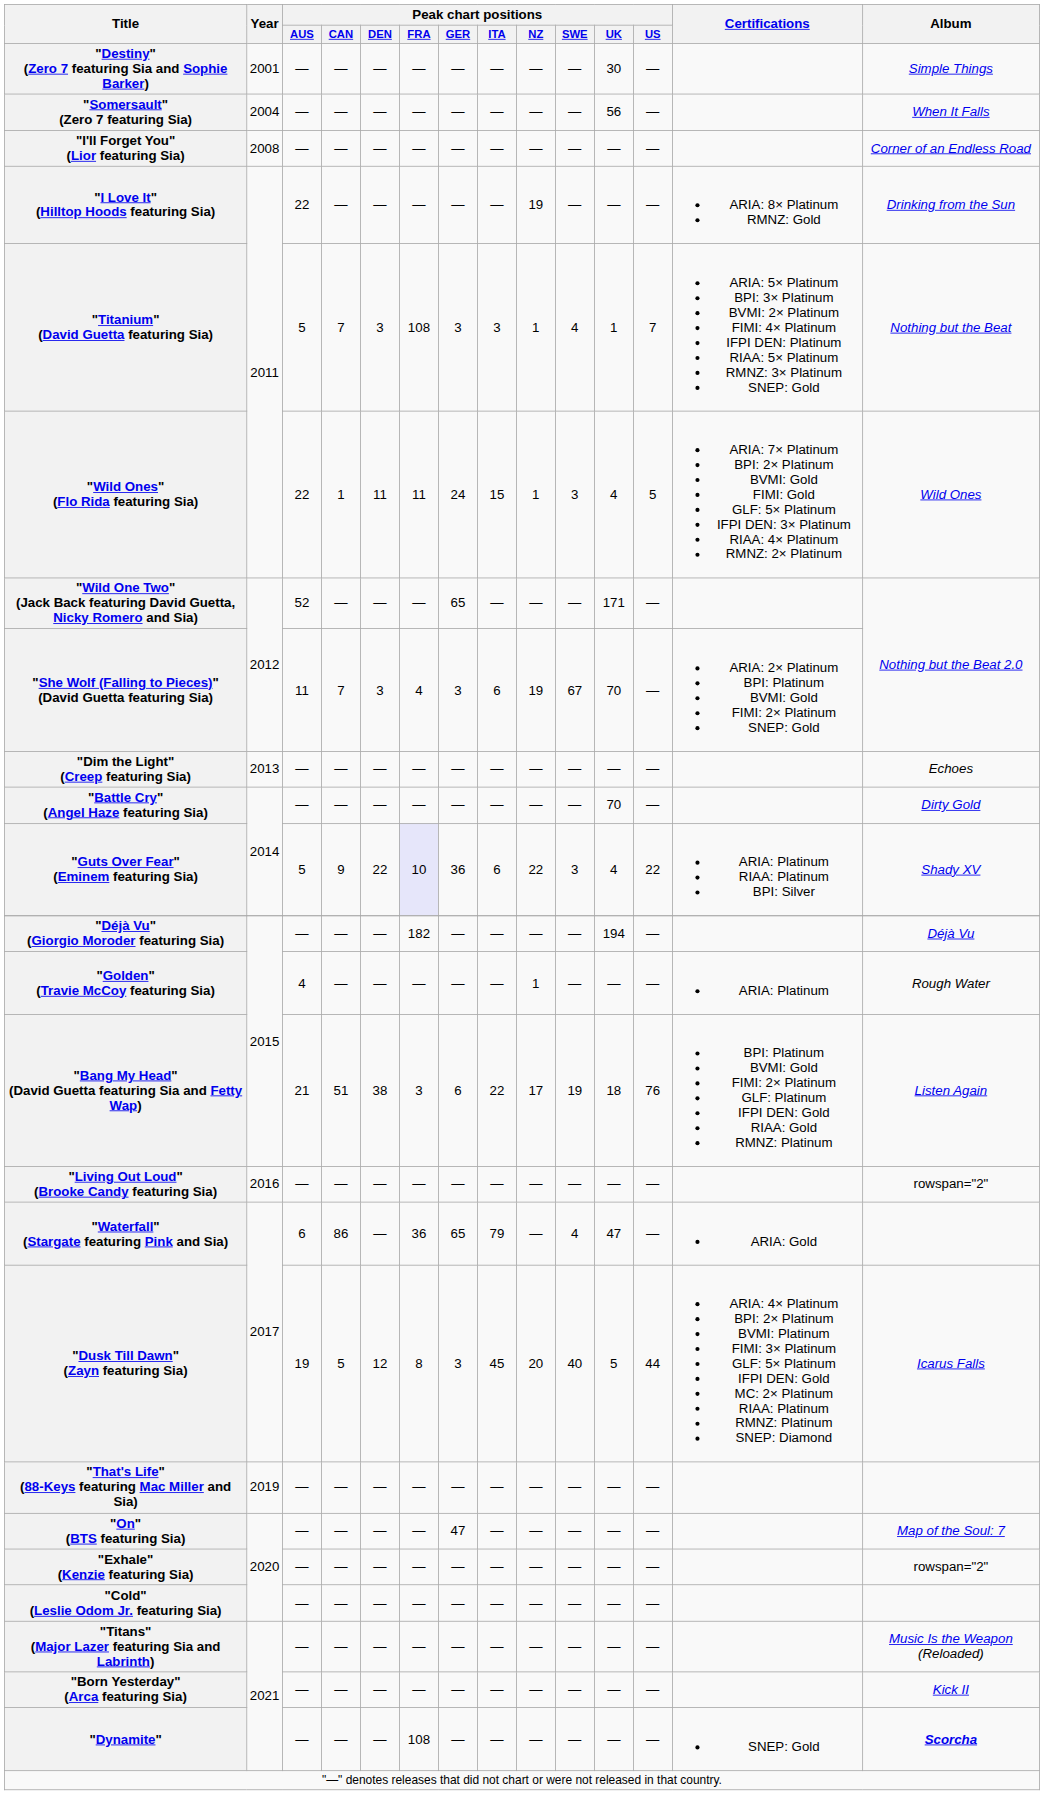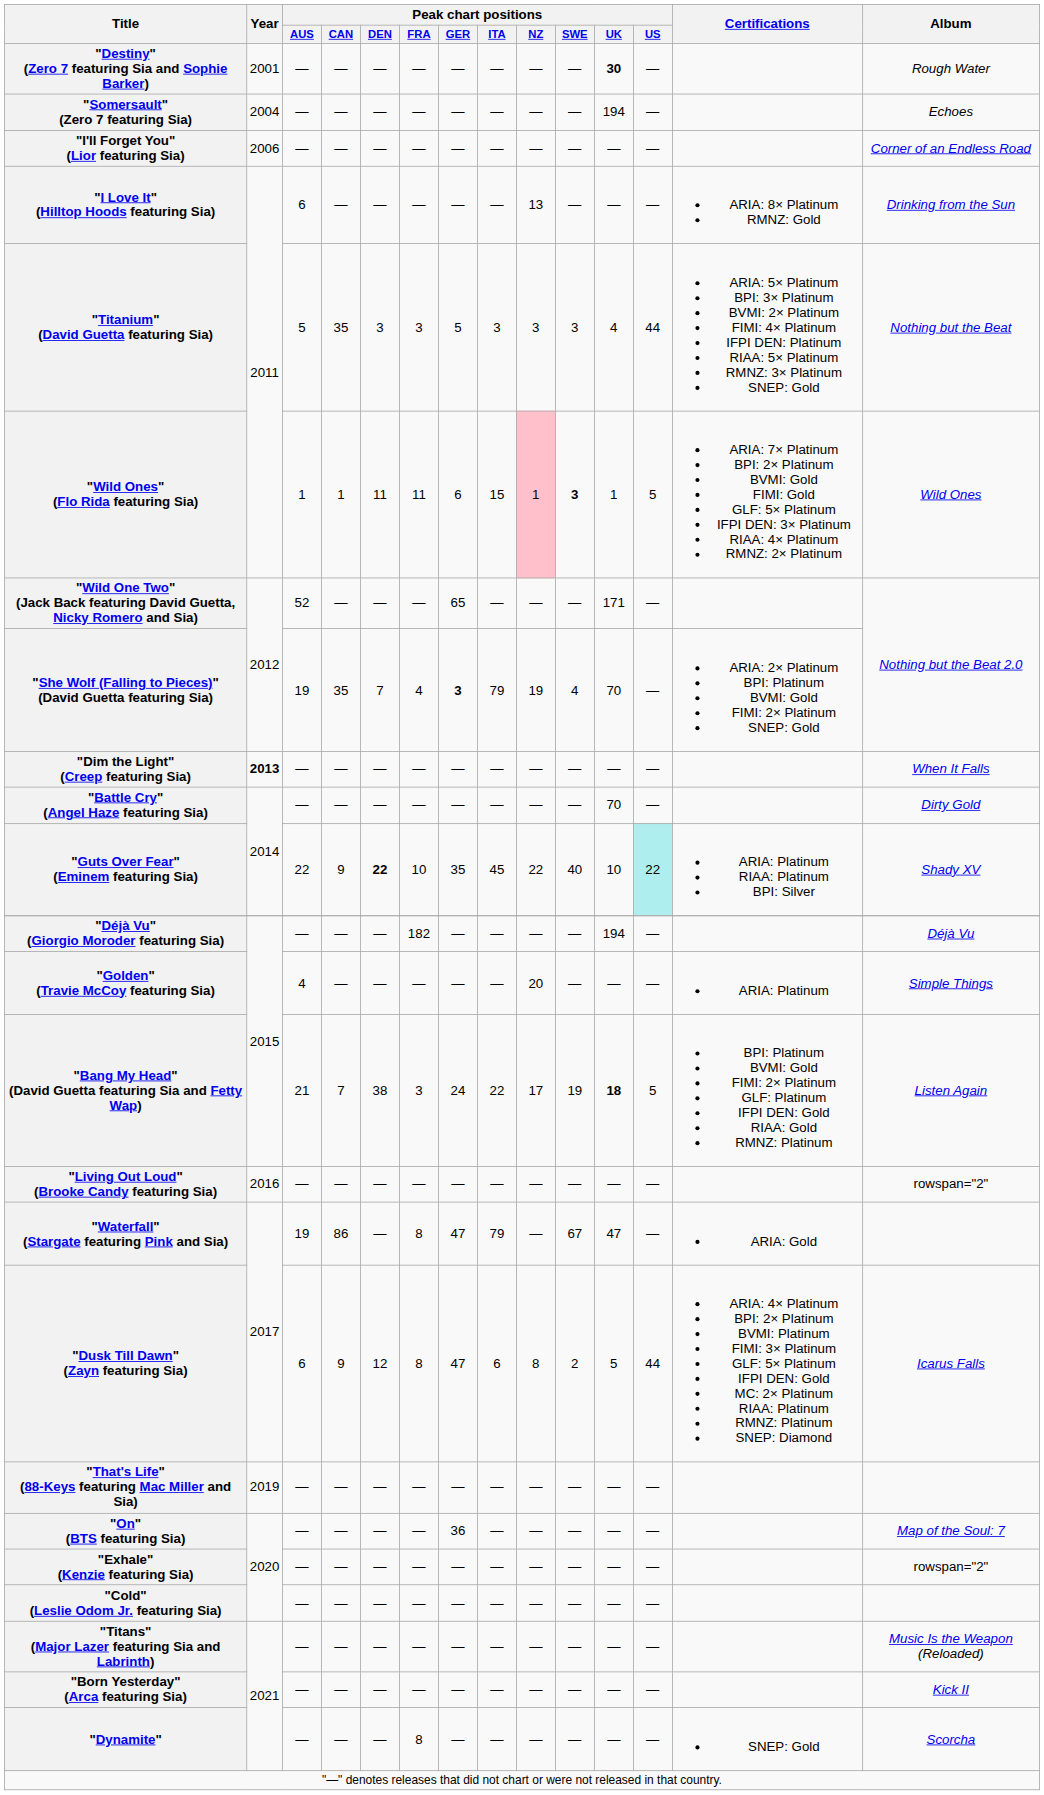(614, 68) normal -> (614, 68) bold
(951, 68) Simple Things -> (951, 68) Rough Water
(614, 112) 56 -> (614, 112) 194
(951, 112) When It Falls -> (951, 112) Echoes
(265, 148) 2008 -> (265, 148) 2006
(302, 205) 22 -> (302, 205) 6
(536, 205) 19 -> (536, 205) 13
(341, 327) 7 -> (341, 327) 35
(419, 327) 108 -> (419, 327) 3
(458, 327) 3 -> (458, 327) 5
(536, 327) 1 -> (536, 327) 3
(575, 327) 4 -> (575, 327) 3
(614, 327) 1 -> (614, 327) 4
(653, 327) 7 -> (653, 327) 44
(302, 494) 22 -> (302, 494) 1
(458, 494) 24 -> (458, 494) 6
(536, 494) no background -> (536, 494) pink background
(575, 494) normal -> (575, 494) bold
(614, 494) 4 -> (614, 494) 1
(302, 690) 11 -> (302, 690) 19
(341, 690) 7 -> (341, 690) 35
(380, 690) 3 -> (380, 690) 7
(458, 690) normal -> (458, 690) bold
(497, 690) 6 -> (497, 690) 79
(575, 690) 67 -> (575, 690) 4
(265, 769) normal -> (265, 769) bold
(951, 769) Echoes -> (951, 769) When It Falls
(302, 869) 5 -> (302, 869) 22
(380, 869) normal -> (380, 869) bold
(419, 869) lavender background -> (419, 869) no background
(458, 869) 36 -> (458, 869) 35
(497, 869) 6 -> (497, 869) 45
(575, 869) 3 -> (575, 869) 40
(614, 869) 4 -> (614, 869) 10
(653, 869) no background -> (653, 869) paleturquoise background
(536, 983) 1 -> (536, 983) 20
(951, 983) Rough Water -> (951, 983) Simple Things
(341, 1090) 51 -> (341, 1090) 7
(458, 1090) 6 -> (458, 1090) 24
(614, 1090) normal -> (614, 1090) bold
(653, 1090) 76 -> (653, 1090) 5
(302, 1233) 6 -> (302, 1233) 19
(419, 1233) 36 -> (419, 1233) 8
(458, 1233) 65 -> (458, 1233) 47
(575, 1233) 4 -> (575, 1233) 67
(302, 1363) 19 -> (302, 1363) 6
(341, 1363) 5 -> (341, 1363) 9
(458, 1363) 3 -> (458, 1363) 47
(497, 1363) 45 -> (497, 1363) 6
(536, 1363) 20 -> (536, 1363) 8
(575, 1363) 40 -> (575, 1363) 2
(458, 1531) 47 -> (458, 1531) 36
(419, 1739) 108 -> (419, 1739) 8
(951, 1739) bold -> (951, 1739) normal
